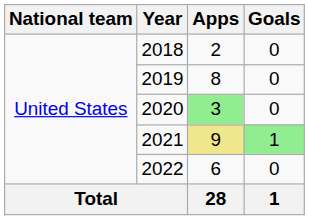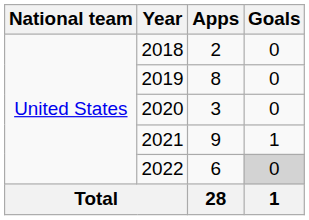(216, 109) lightgreen background -> (216, 109) no background
(216, 139) khaki background -> (216, 139) no background
(274, 139) lightgreen background -> (274, 139) no background
(274, 169) no background -> (274, 169) lightgrey background
